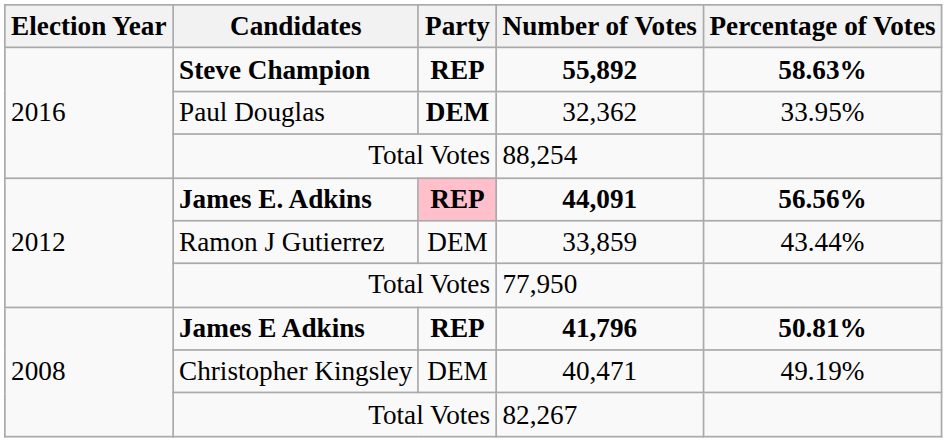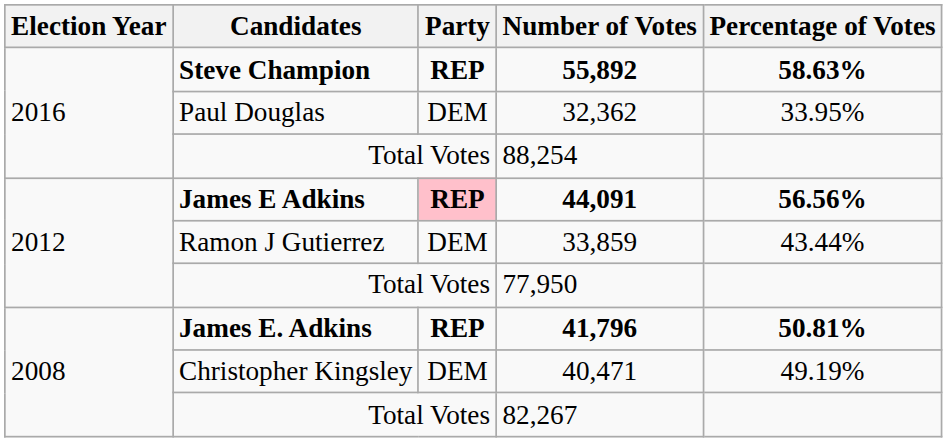(457, 112) bold -> (457, 112) normal
(275, 198) James E. Adkins -> (272, 198) James E Adkins
(272, 328) James E Adkins -> (275, 328) James E. Adkins
